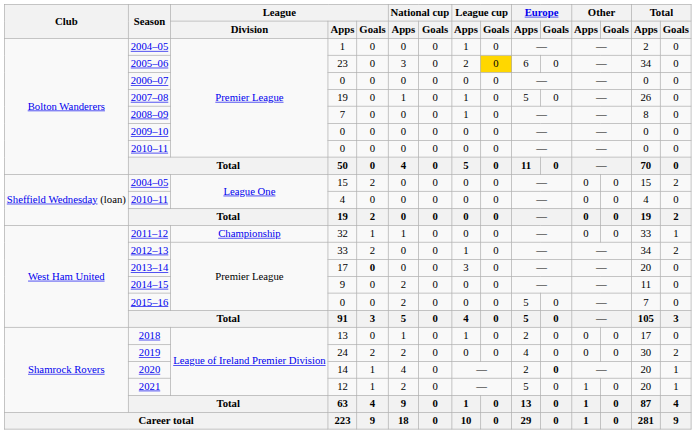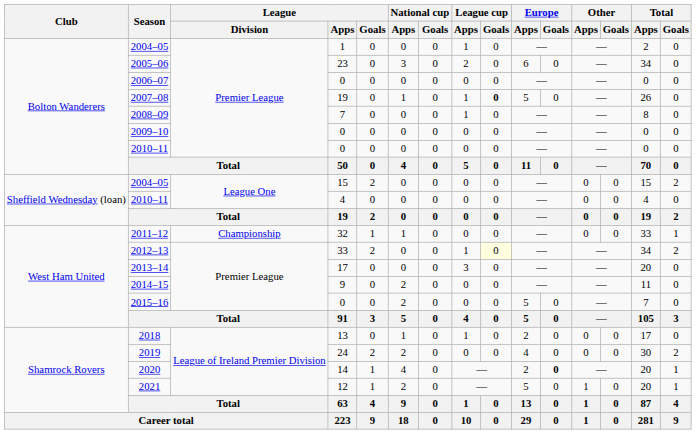(496, 64) gold background -> (496, 64) no background
(496, 98) normal -> (496, 98) bold
(496, 251) no background -> (496, 251) lightyellow background
(372, 268) bold -> (372, 268) normal
